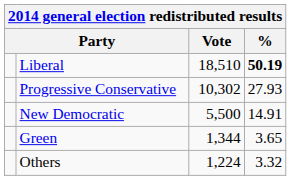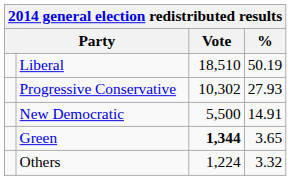(265, 65) bold -> (265, 65) normal
(223, 138) normal -> (223, 138) bold
